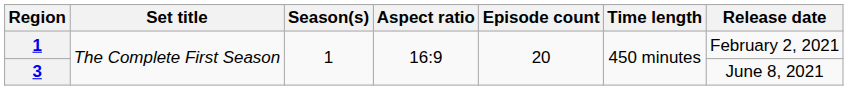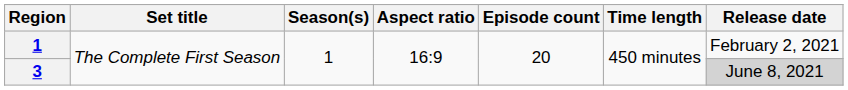(775, 71) no background -> (775, 71) lightgrey background
